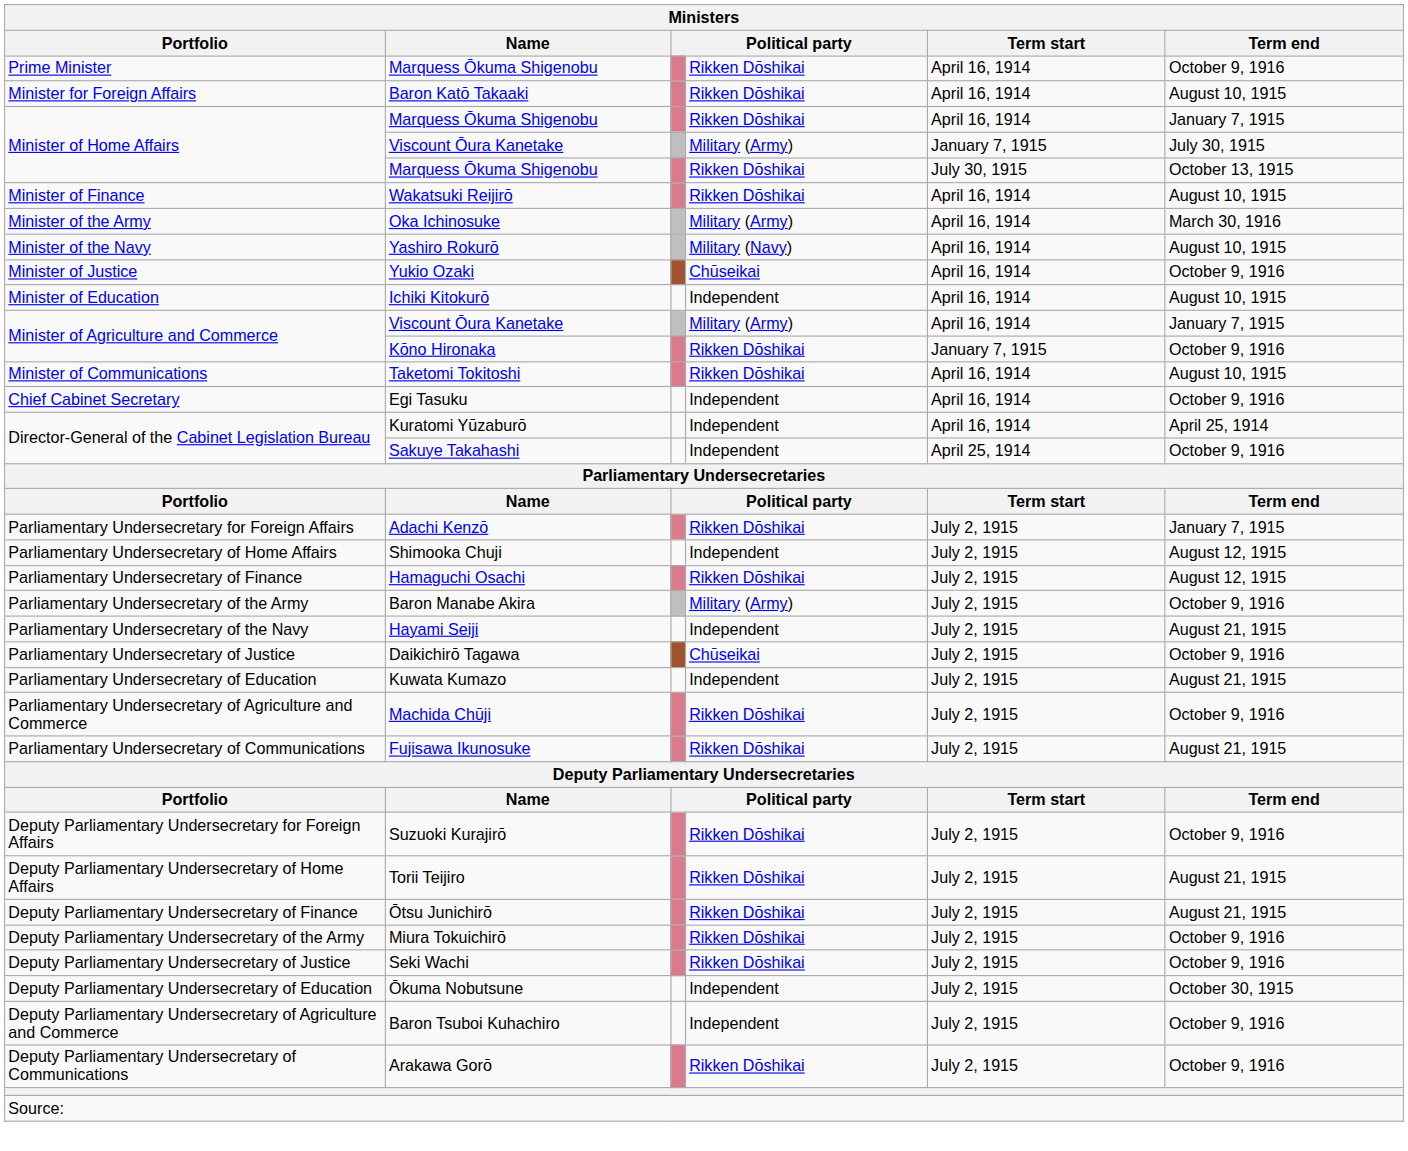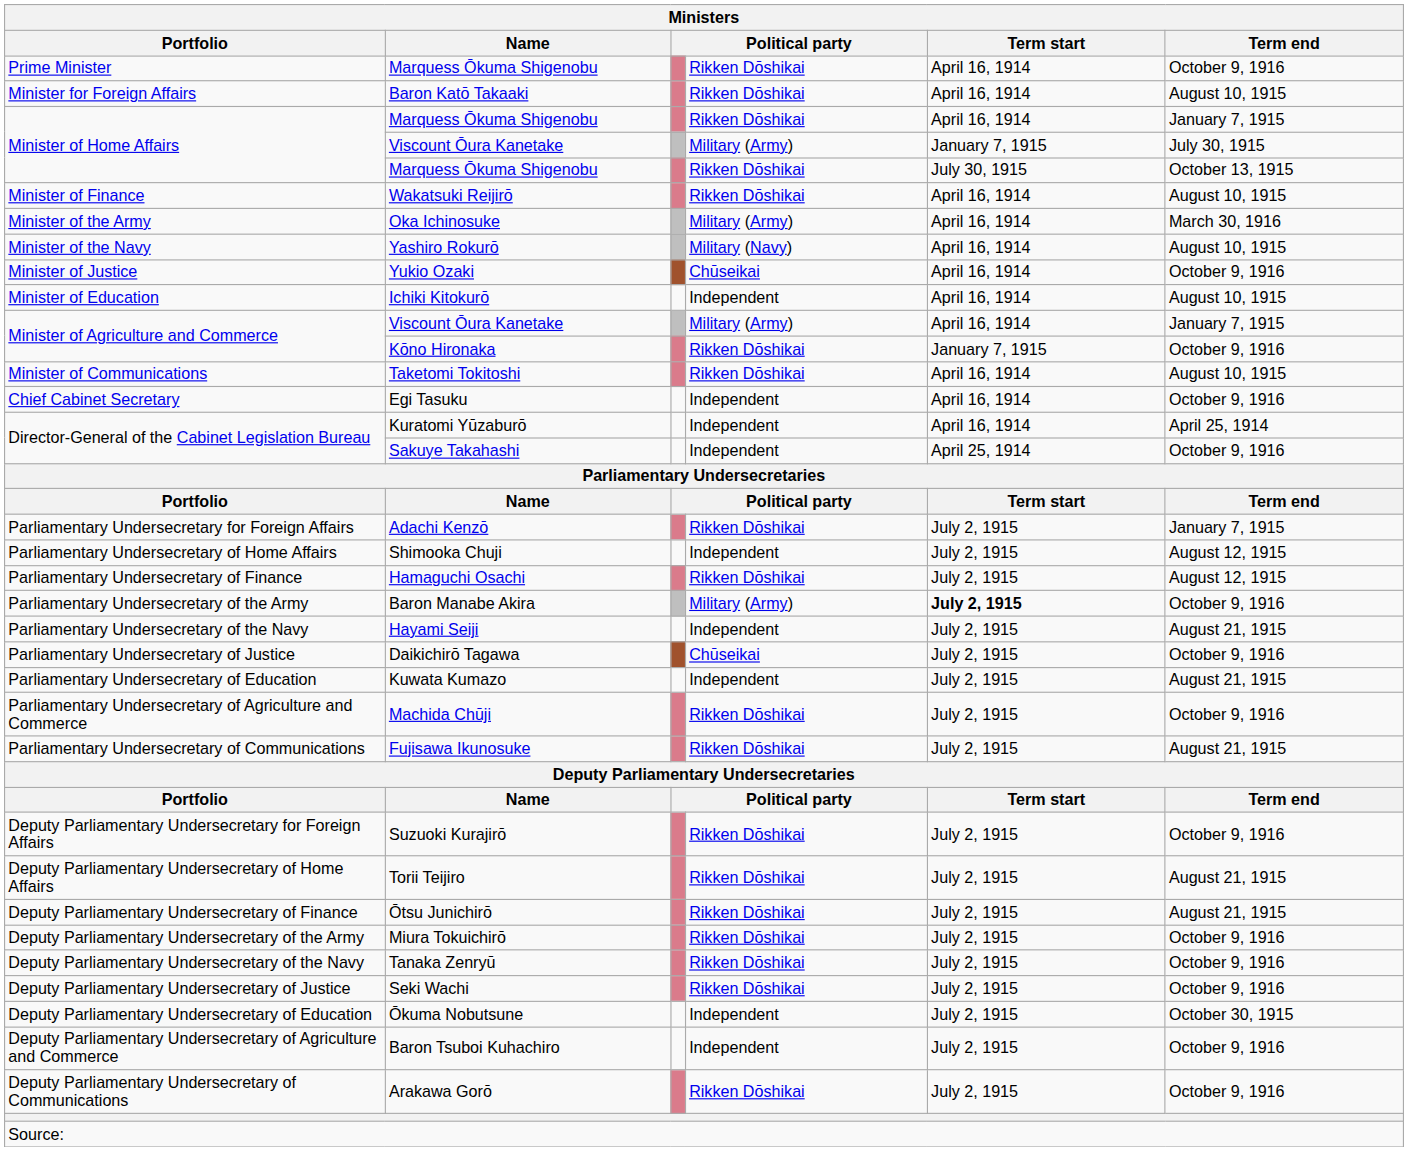(975, 604) normal -> (976, 604) bold
+ row: (186, 963)
